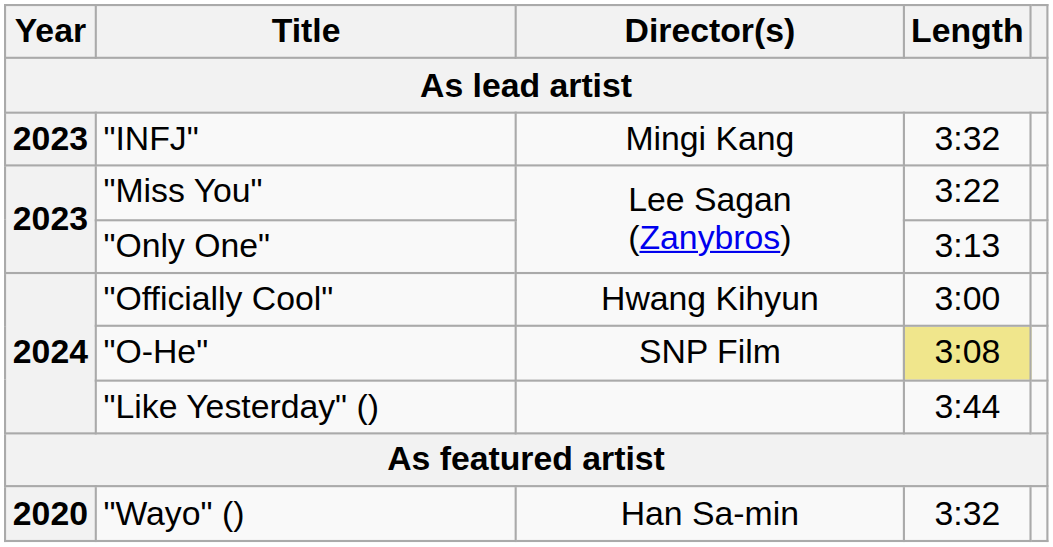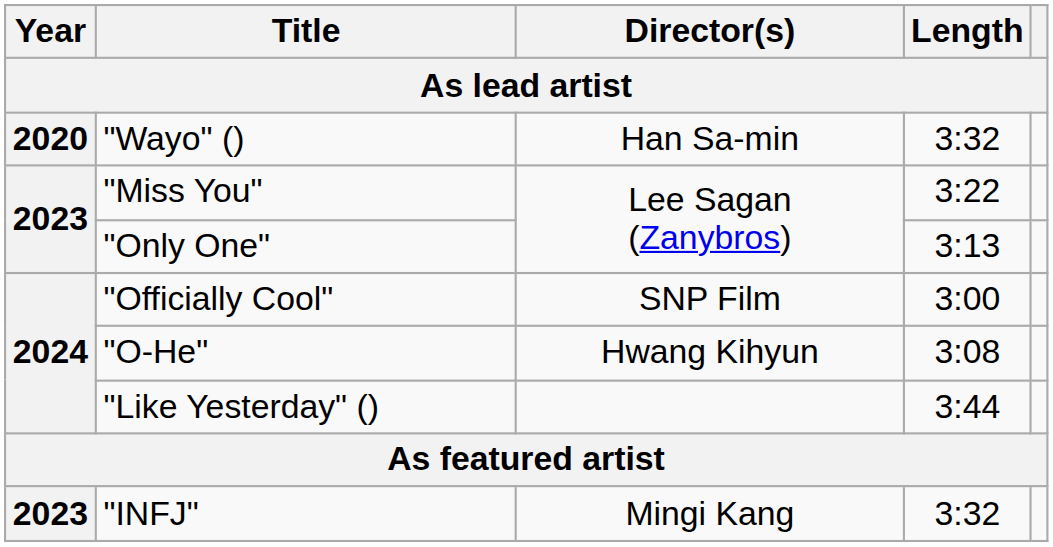rows swapped: (174, 513) <-> (151, 138)
(710, 298) Hwang Kihyun -> (710, 298) SNP Film
(710, 352) SNP Film -> (710, 352) Hwang Kihyun
(967, 352) khaki background -> (967, 352) no background
